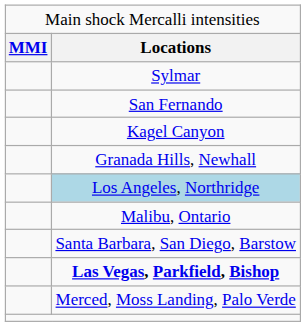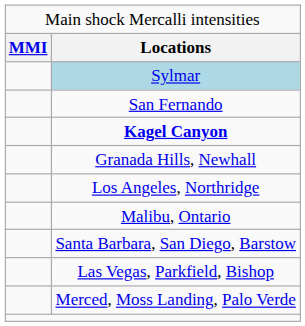(176, 75) no background -> (176, 75) lightblue background
(176, 131) normal -> (176, 131) bold
(176, 187) lightblue background -> (176, 187) no background
(176, 271) bold -> (176, 271) normal
